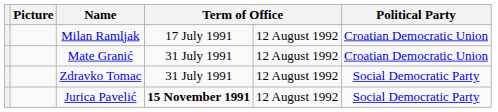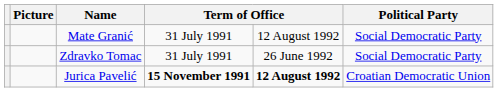- row: (100, 35)
(416, 55) Croatian Democratic Union -> (418, 35) Social Democratic Party
(297, 76) 12 August 1992 -> (298, 55) 26 June 1992
(297, 96) normal -> (298, 76) bold
(416, 96) Social Democratic Party -> (418, 76) Croatian Democratic Union
